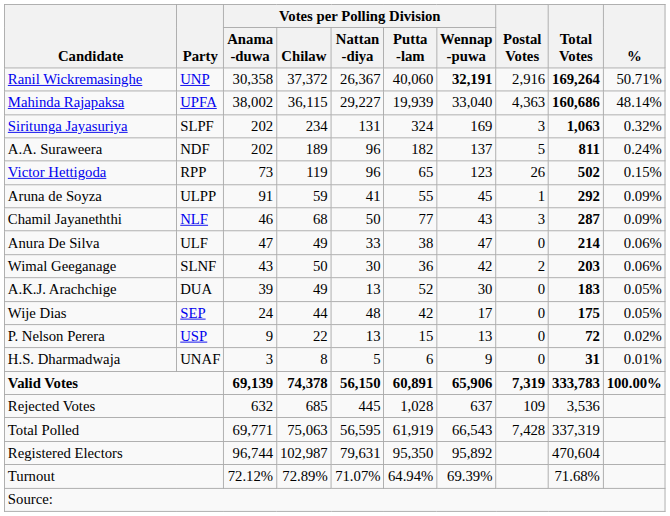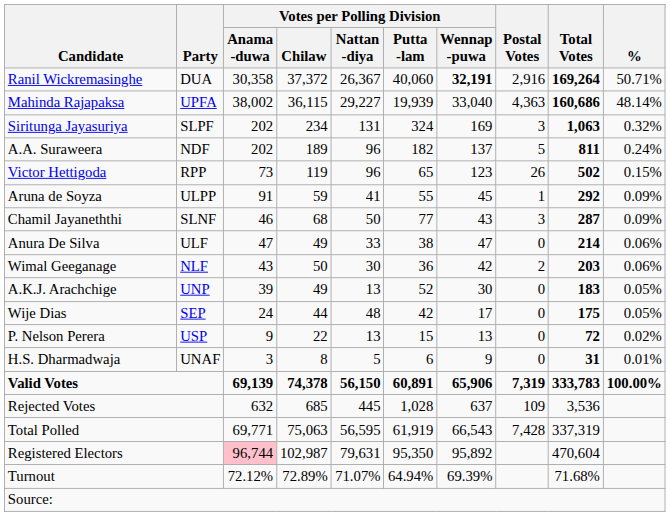(195, 79) UNP -> (196, 79) DUA
(194, 219) NLF -> (198, 219) SLNF
(198, 266) SLNF -> (194, 266) NLF
(196, 289) DUA -> (195, 289) UNP
(253, 452) no background -> (253, 452) pink background
